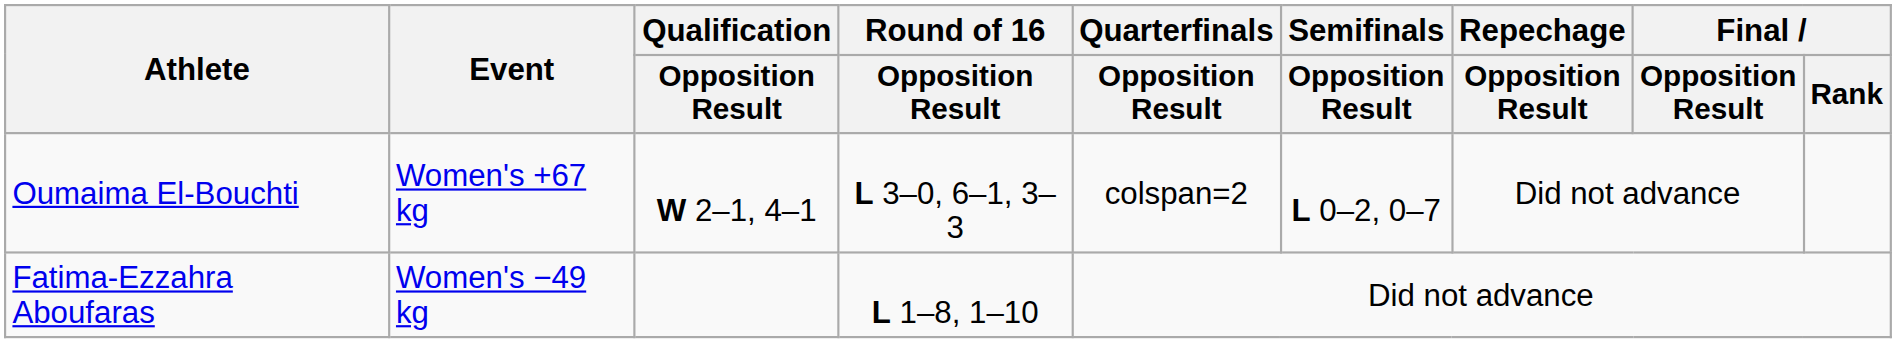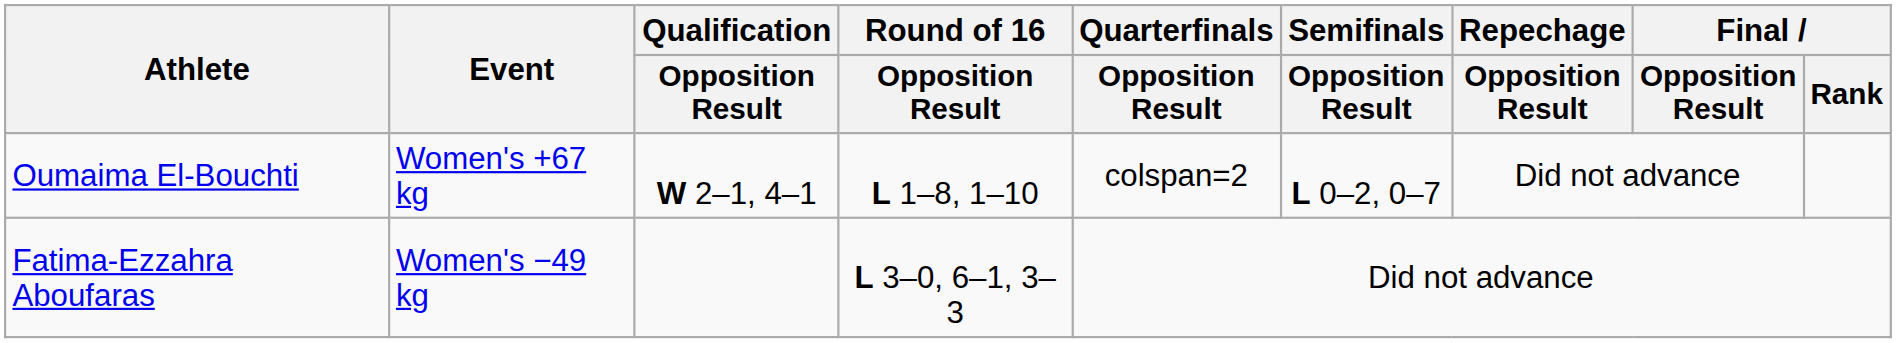(955, 211) L 3–0, 6–1, 3–3 -> (955, 193) L 1–8, 1–10
(955, 312) L 1–8, 1–10 -> (955, 295) L 3–0, 6–1, 3–3
